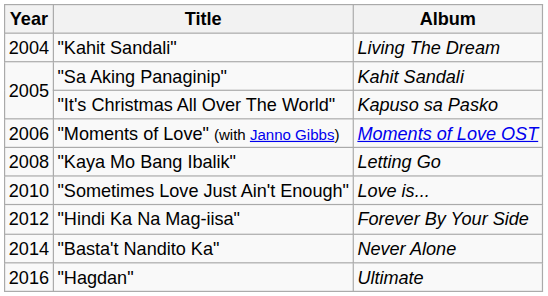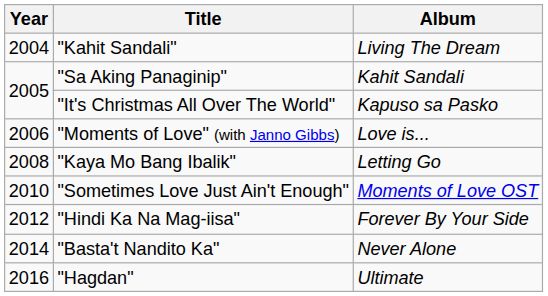(448, 134) Moments of Love OST -> (394, 134) Love is...
(394, 191) Love is... -> (448, 191) Moments of Love OST
